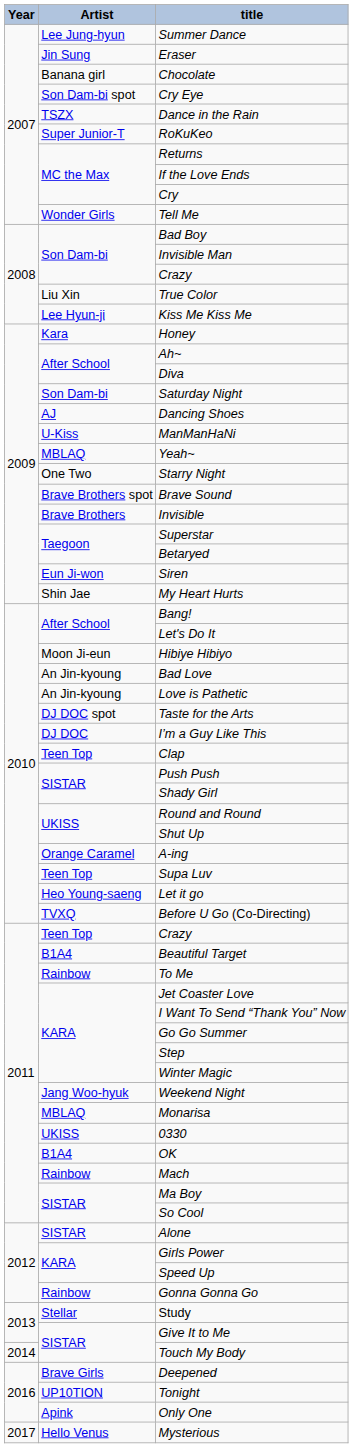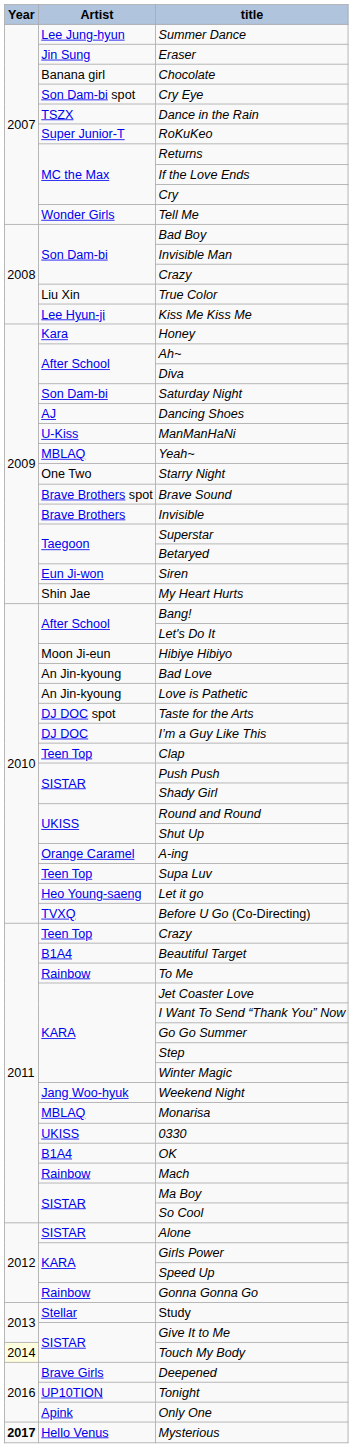(21, 1353) no background -> (21, 1353) lightyellow background
(21, 1433) normal -> (21, 1433) bold
